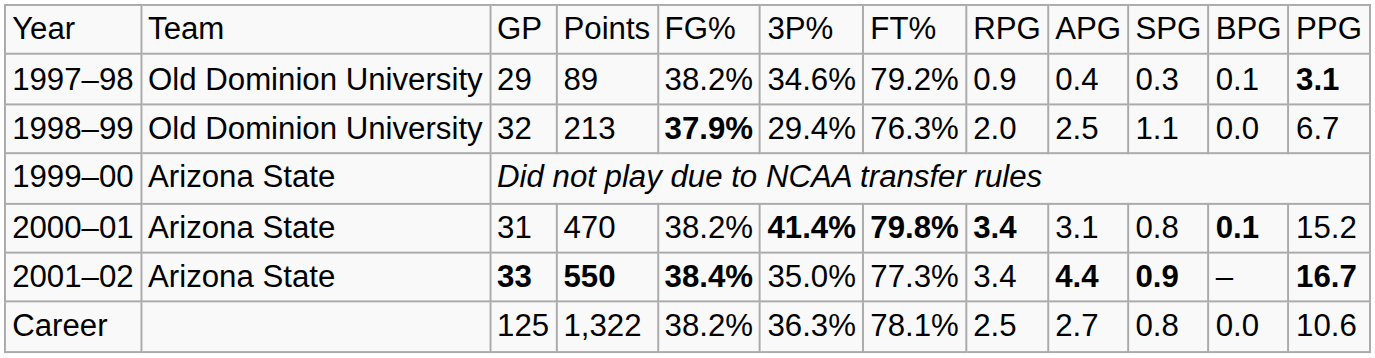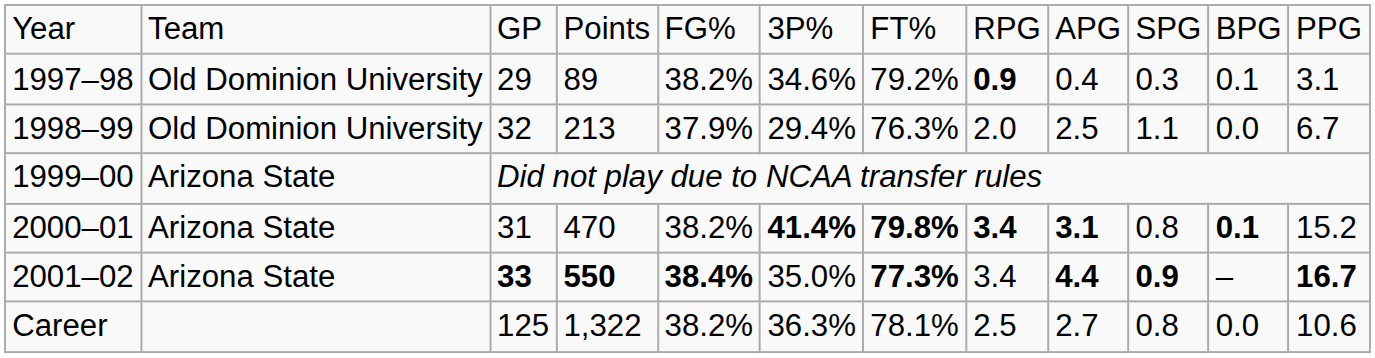(995, 78) normal -> (995, 78) bold
(1318, 78) bold -> (1318, 78) normal
(709, 128) bold -> (709, 128) normal
(1077, 227) normal -> (1077, 227) bold
(915, 276) normal -> (915, 276) bold
